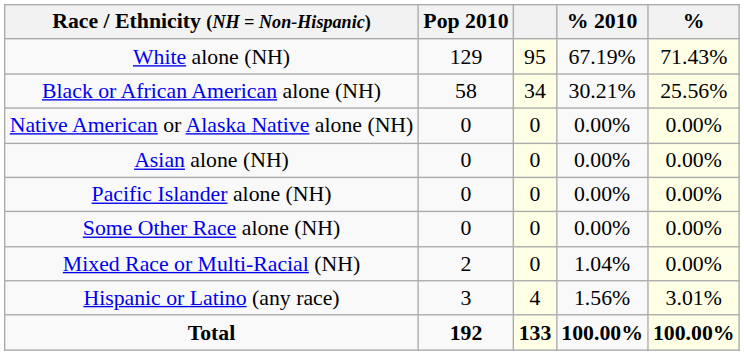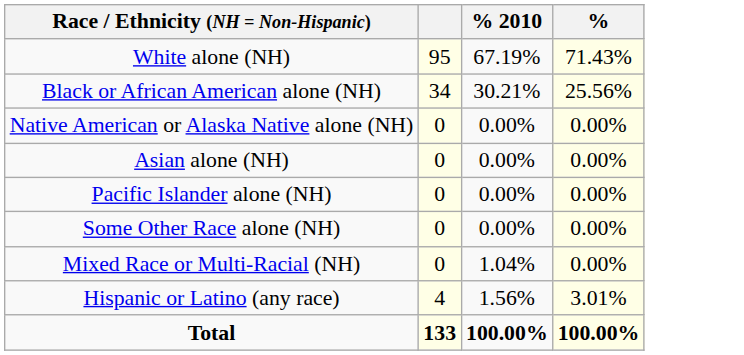- column: (466, 21)
